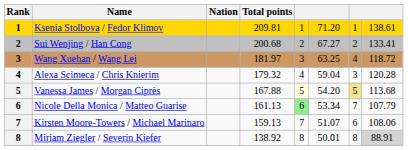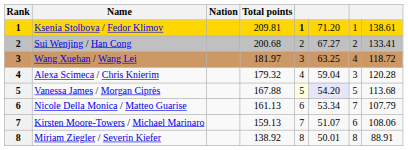(302, 28) normal -> (302, 28) bold
(329, 91) no background -> (329, 91) lavender background
(355, 91) khaki background -> (355, 91) no background
(302, 106) lightgreen background -> (302, 106) no background
(382, 138) lightgrey background -> (382, 138) no background
